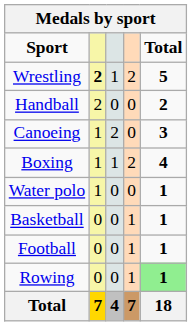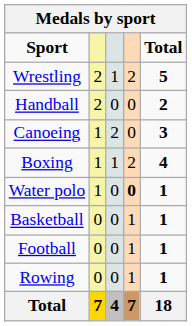(98, 75) bold -> (98, 75) normal
(132, 190) normal -> (132, 190) bold
(163, 276) lightgreen background -> (163, 276) no background
